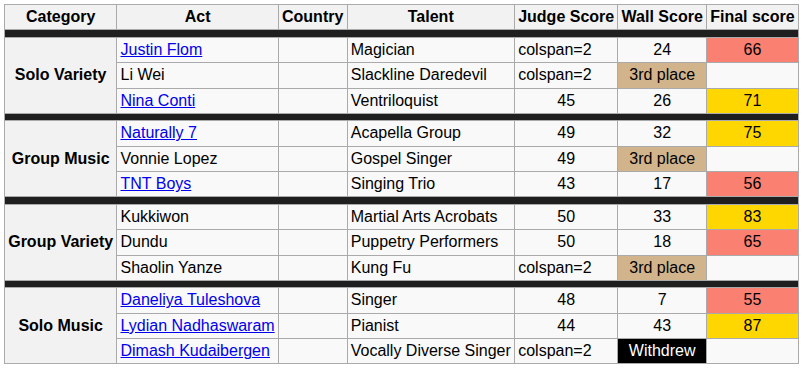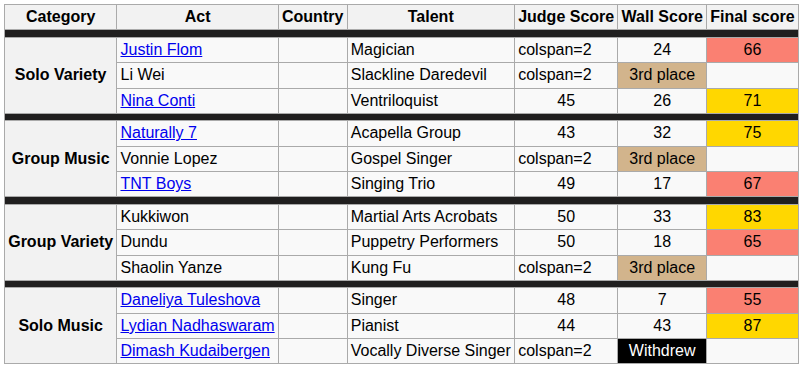(566, 133) 49 -> (566, 133) 43
(566, 158) 49 -> (555, 158) colspan=2
(566, 184) 43 -> (566, 184) 49
(752, 184) 56 -> (752, 184) 67
